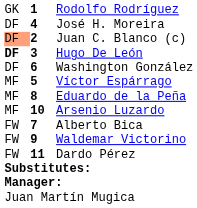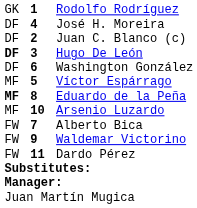(12, 39) lightsalmon background -> (12, 39) no background
(12, 97) normal -> (12, 97) bold
